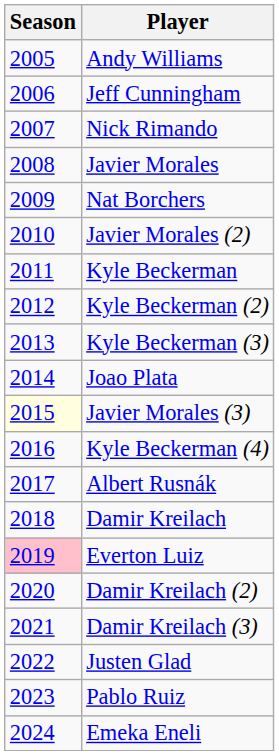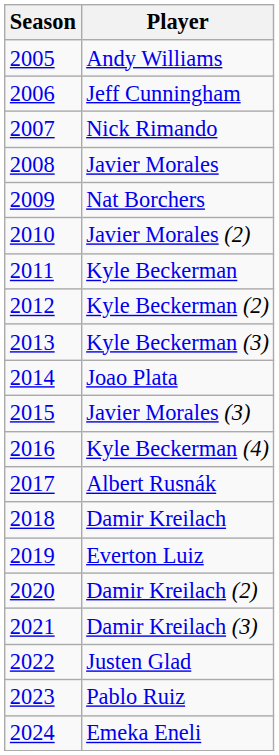(32, 413) lightyellow background -> (32, 413) no background
(32, 555) pink background -> (32, 555) no background
